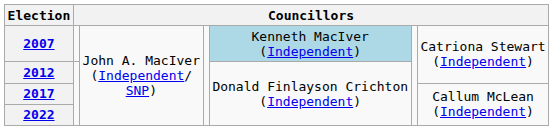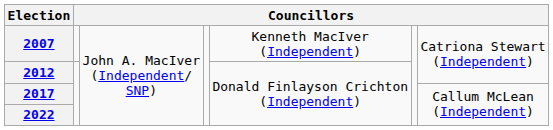(310, 44) lightblue background -> (310, 44) no background
